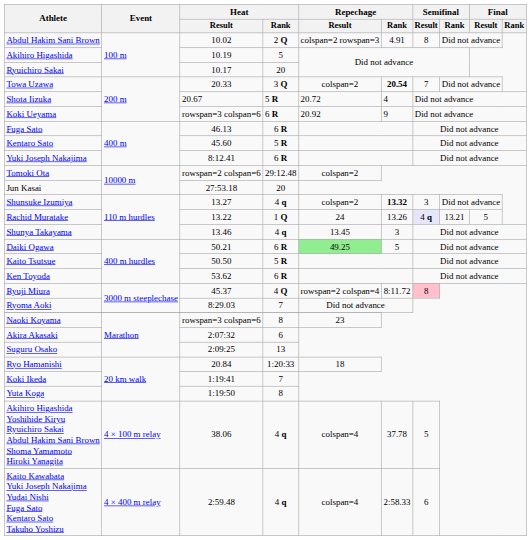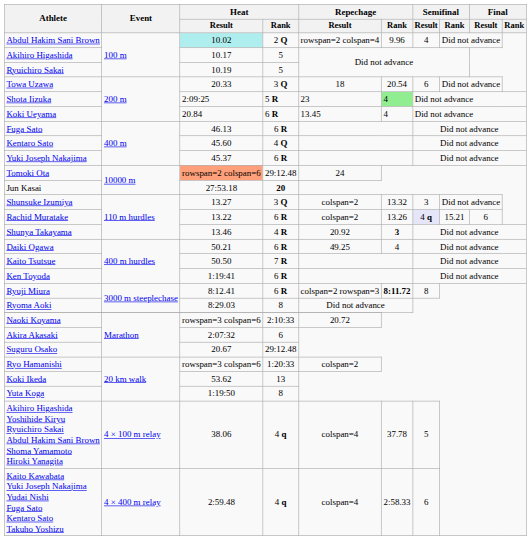(221, 40) no background -> (221, 40) paleturquoise background
(340, 40) colspan=2 rowspan=3 -> (340, 40) rowspan=2 colspan=4
(397, 40) 4.91 -> (397, 40) 9.96
(426, 40) 8 -> (426, 40) 4
(221, 55) 10.19 -> (221, 55) 10.17
(221, 70) 10.17 -> (221, 70) 10.19
(281, 70) 20 -> (281, 70) 5
(340, 85) colspan=2 -> (340, 85) 18
(397, 85) bold -> (397, 85) normal
(426, 85) 7 -> (426, 85) 6
(192, 99) 20.67 -> (196, 99) 2:09:25
(311, 99) 20.72 -> (305, 99) 23
(386, 99) no background -> (386, 99) lightgreen background
(221, 114) rowspan=3 colspan=6 -> (192, 114) 20.84
(311, 114) 20.92 -> (311, 114) 13.45
(386, 114) 9 -> (386, 114) 4
(281, 143) 5 R -> (281, 143) 4 Q
(221, 158) 8:12.41 -> (221, 158) 45.37
(221, 173) no background -> (221, 173) lightsalmon background
(340, 173) colspan=2 -> (340, 173) 24
(281, 188) normal -> (281, 188) bold
(281, 202) 4 q -> (281, 202) 3 Q
(397, 202) bold -> (397, 202) normal
(281, 217) 1 Q -> (281, 217) 6 R
(340, 217) 24 -> (340, 217) colspan=2
(454, 217) 13.21 -> (454, 217) 15.21
(486, 217) 5 -> (486, 217) 6
(281, 232) 4 q -> (281, 232) 4 R
(340, 232) 13.45 -> (340, 232) 20.92
(397, 232) normal -> (397, 232) bold
(340, 247) lightgreen background -> (340, 247) no background
(397, 247) 5 -> (397, 247) 4
(281, 261) 5 R -> (281, 261) 7 R
(221, 276) 53.62 -> (221, 276) 1:19:41
(221, 291) 45.37 -> (221, 291) 8:12.41
(281, 291) 4 Q -> (281, 291) 6 R
(340, 291) rowspan=2 colspan=4 -> (340, 291) colspan=2 rowspan=3
(397, 291) normal -> (397, 291) bold
(426, 291) pink background -> (426, 291) no background
(281, 305) 7 -> (281, 305) 8
(281, 320) 8 -> (281, 320) 2:10:33
(340, 320) 23 -> (340, 320) 20.72
(221, 350) 2:09:25 -> (221, 350) 20.67
(281, 350) 13 -> (281, 350) 29:12.48
(221, 364) 20.84 -> (221, 364) rowspan=3 colspan=6
(340, 364) 18 -> (340, 364) colspan=2
(221, 379) 1:19:41 -> (221, 379) 53.62
(281, 379) 7 -> (281, 379) 13
